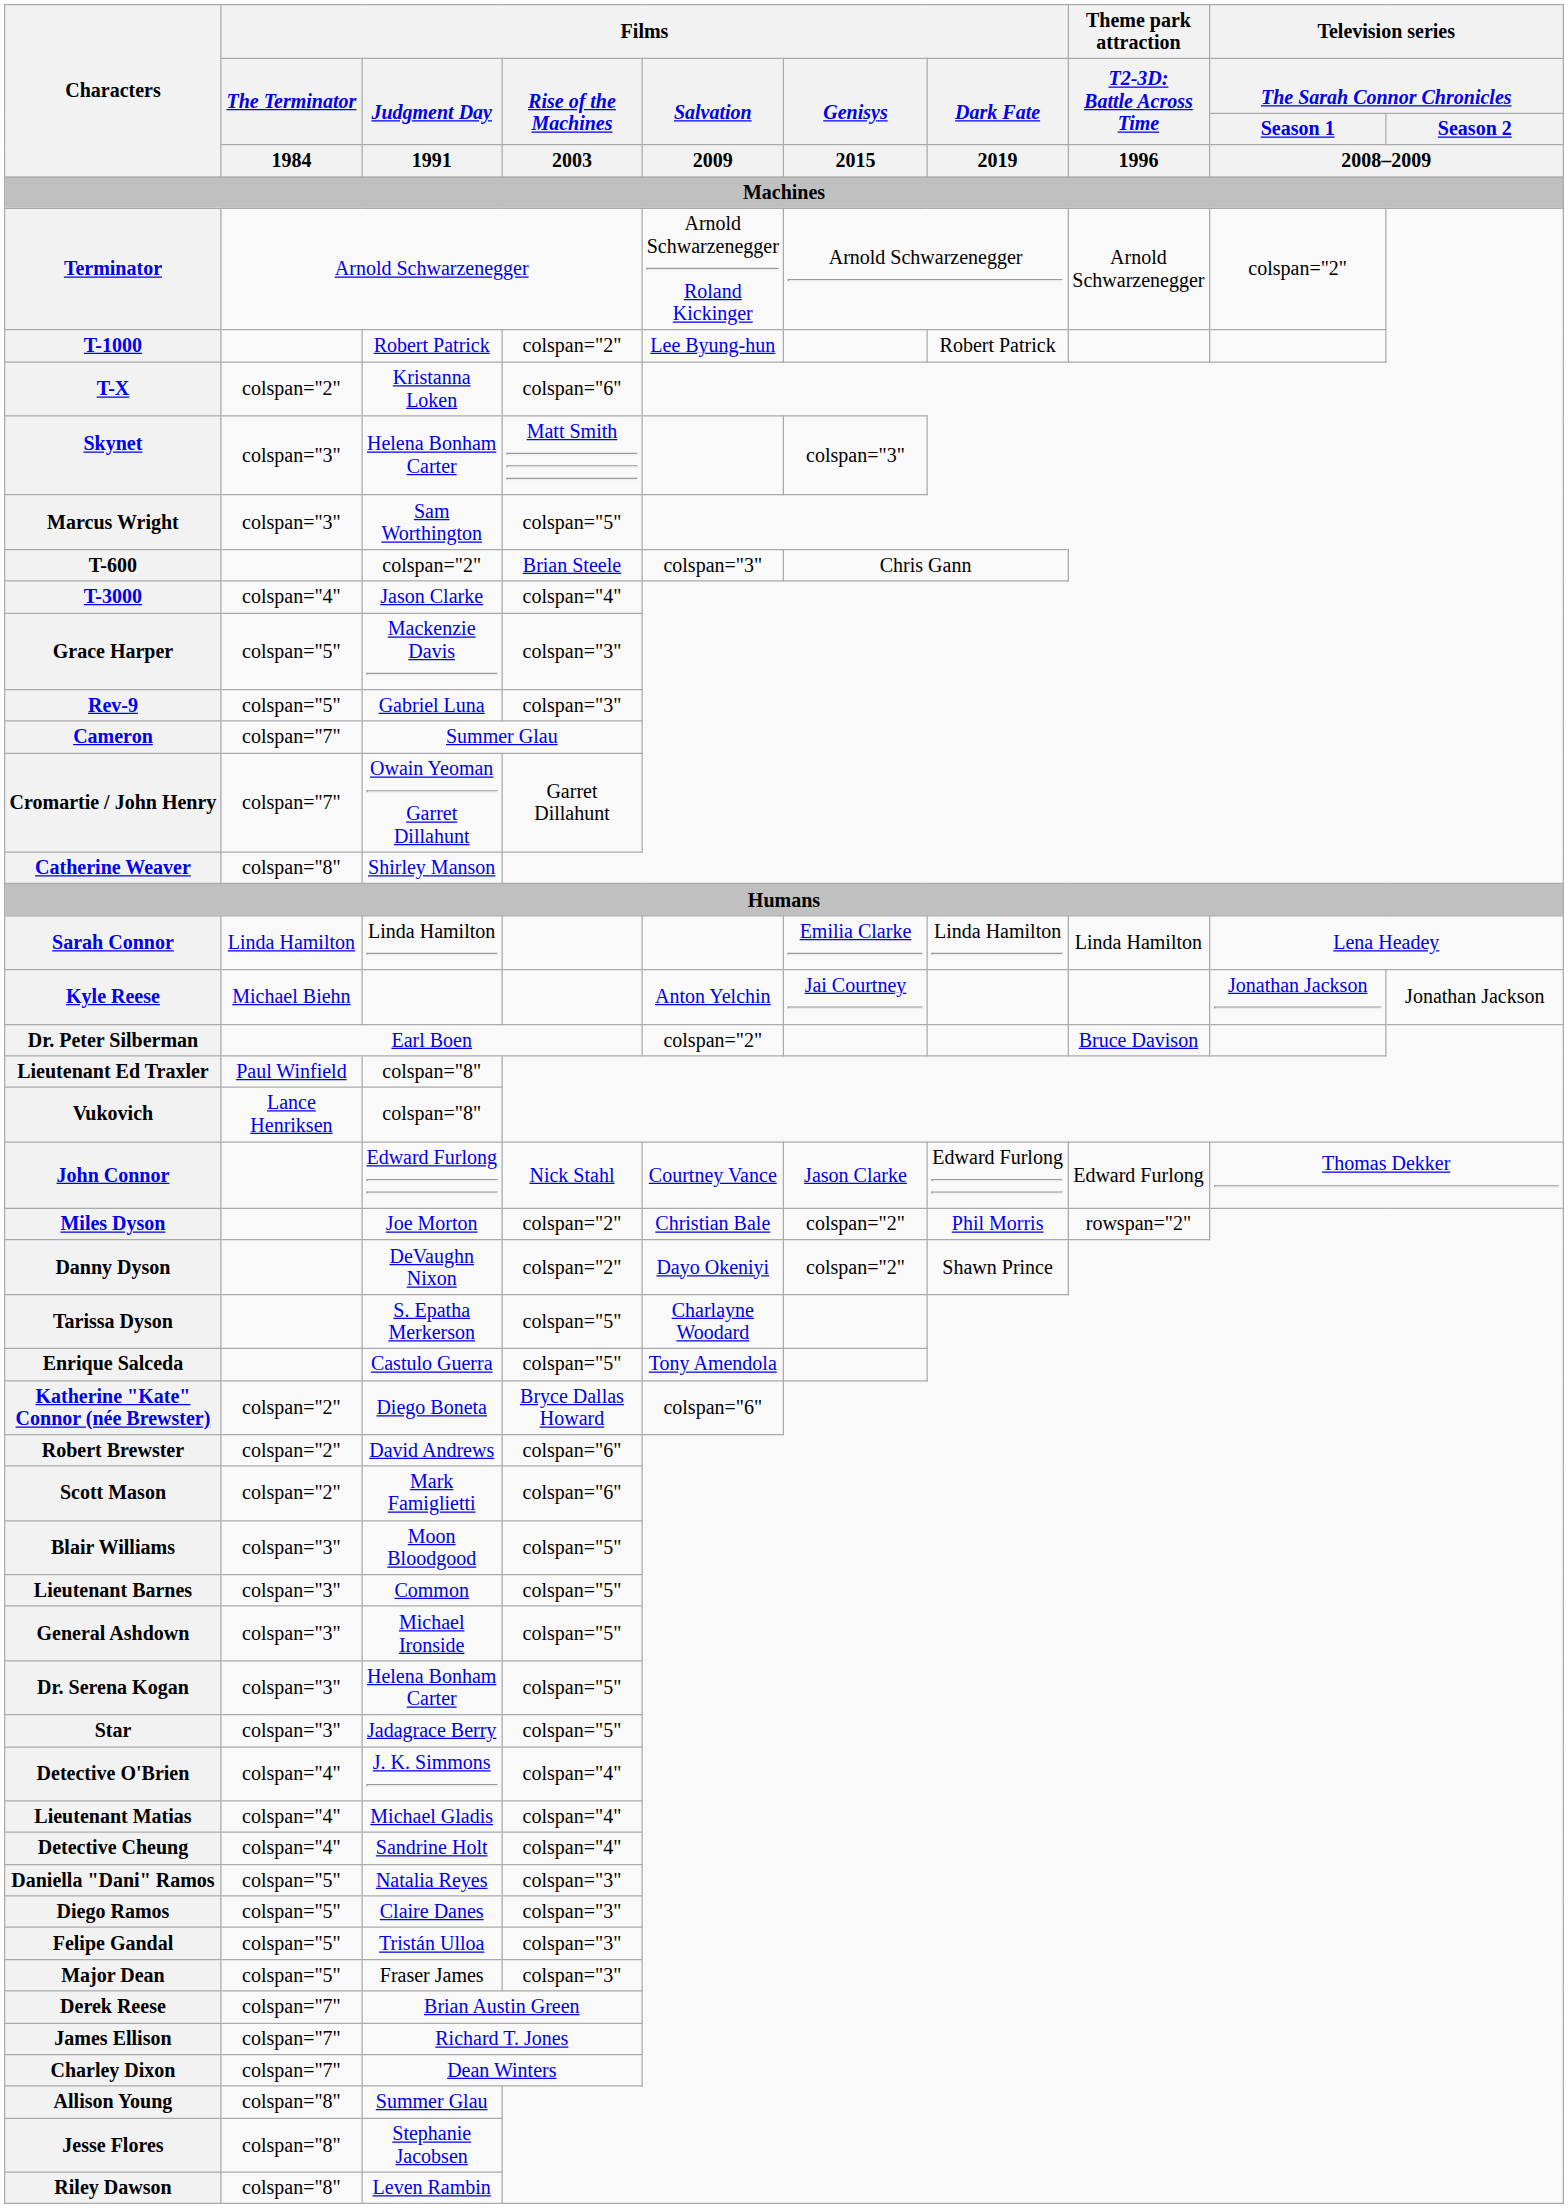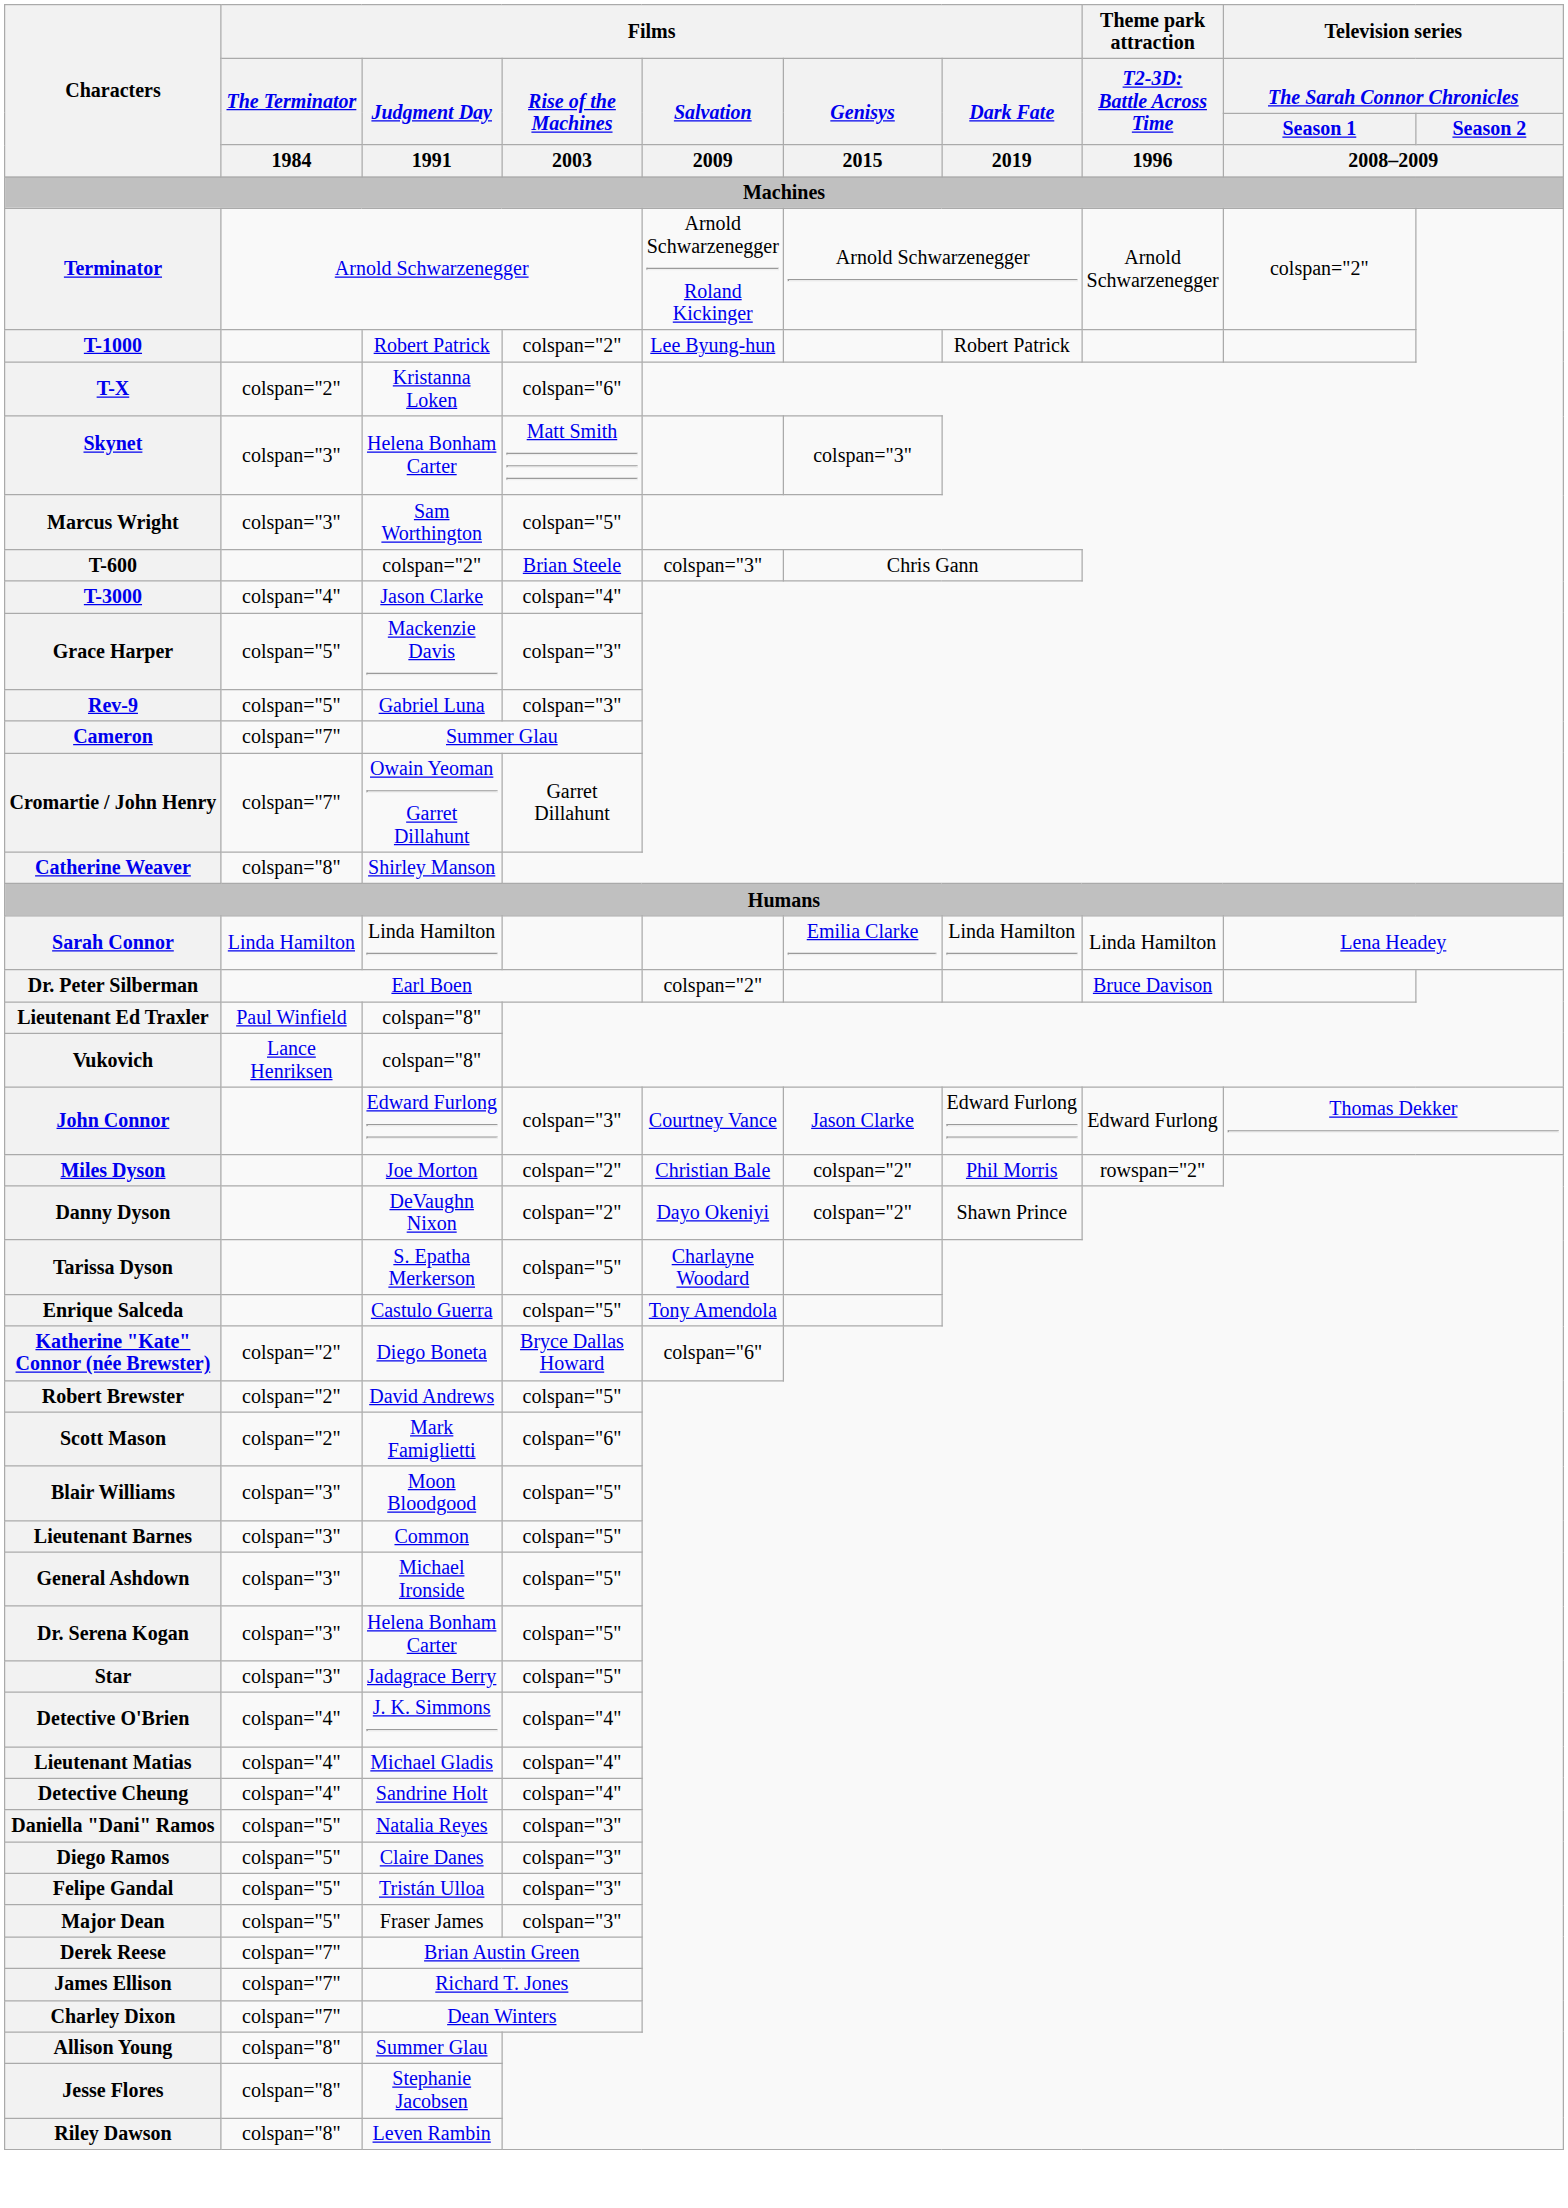- row: (113, 996)
(572, 1174) Nick Stahl -> (572, 1120) colspan="3"
(572, 1450) colspan="6" -> (572, 1395) colspan="5"
